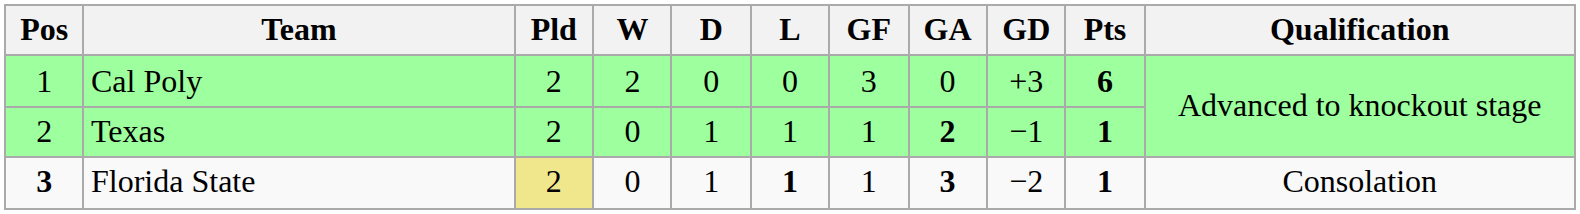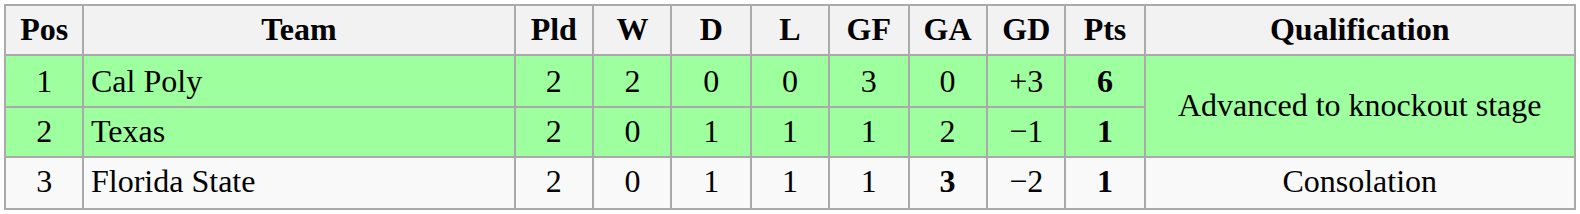(948, 131) bold -> (948, 131) normal
(44, 182) bold -> (44, 182) normal
(554, 182) khaki background -> (554, 182) no background
(790, 182) bold -> (790, 182) normal
